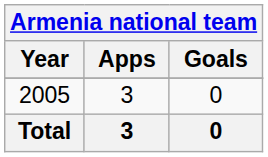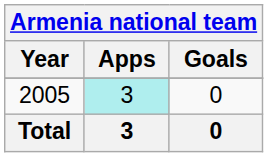(127, 95) no background -> (127, 95) paleturquoise background
